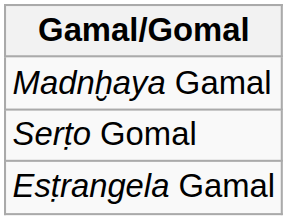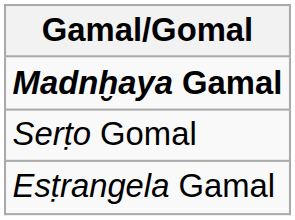(142, 82) normal -> (147, 82) bold
